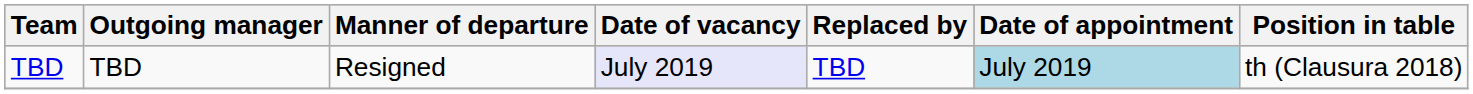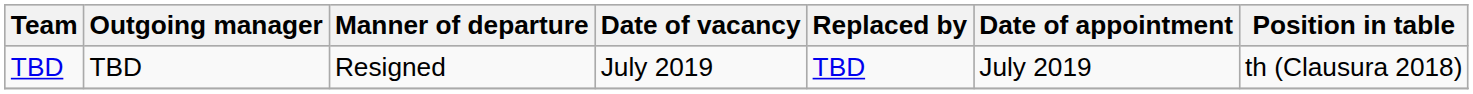(657, 66) lavender background -> (657, 66) no background
(1035, 66) lightblue background -> (1035, 66) no background
